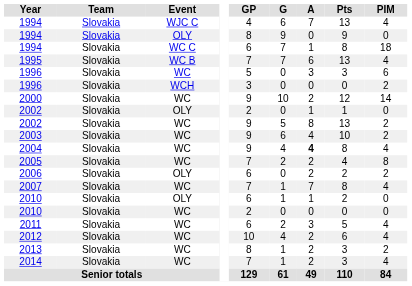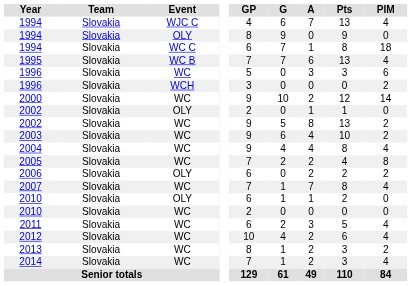(311, 149) bold -> (311, 149) normal
